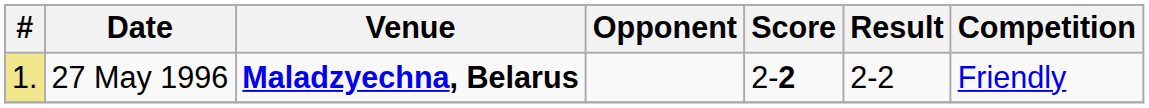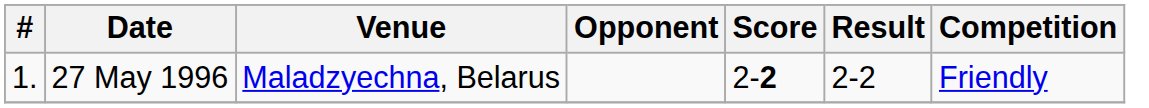(25, 77) khaki background -> (25, 77) no background
(411, 77) bold -> (401, 77) normal
